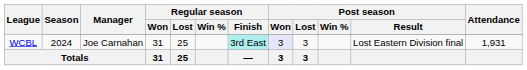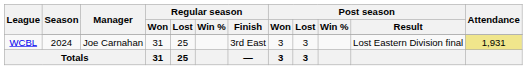(248, 42) paleturquoise background -> (248, 42) no background
(281, 42) lavender background -> (281, 42) no background
(494, 42) no background -> (494, 42) khaki background
